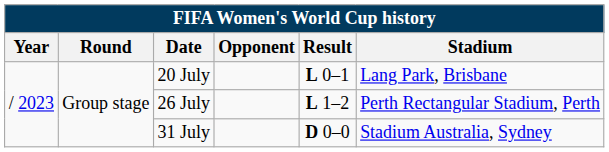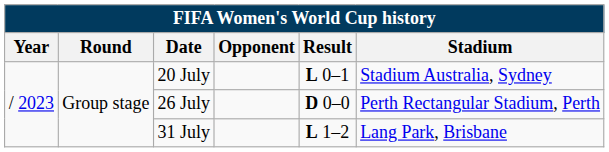(434, 75) Lang Park, Brisbane -> (456, 75) Stadium Australia, Sydney
(327, 103) L 1–2 -> (327, 103) D 0–0
(327, 132) D 0–0 -> (327, 132) L 1–2
(456, 132) Stadium Australia, Sydney -> (434, 132) Lang Park, Brisbane
